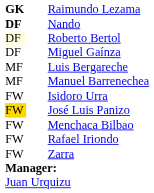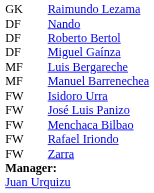(15, 9) bold -> (14, 9) normal
(13, 23) bold -> (13, 23) normal
(13, 38) lightyellow background -> (13, 38) no background
(14, 110) gold background -> (14, 110) no background
